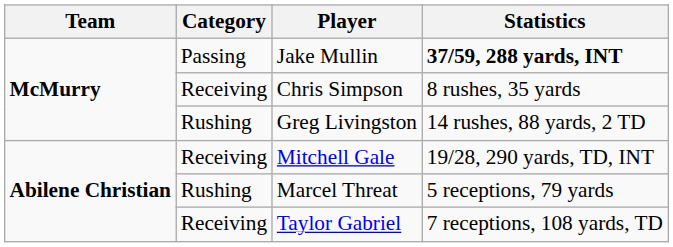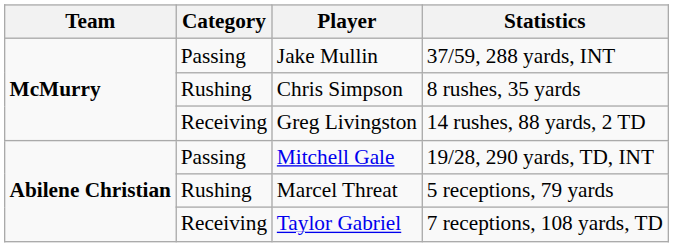(525, 55) bold -> (521, 55) normal
(224, 89) Receiving -> (216, 89) Rushing
(216, 122) Rushing -> (224, 122) Receiving
(224, 156) Receiving -> (213, 156) Passing
